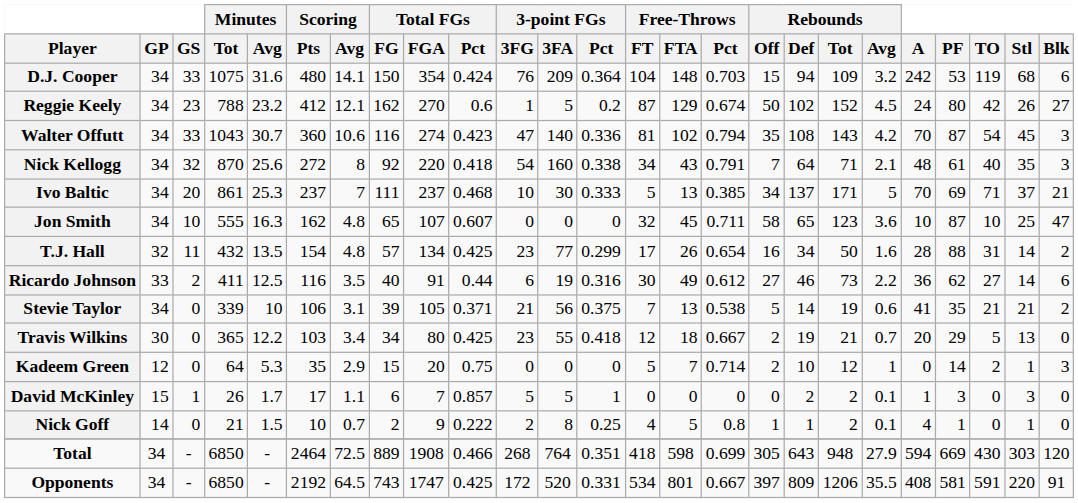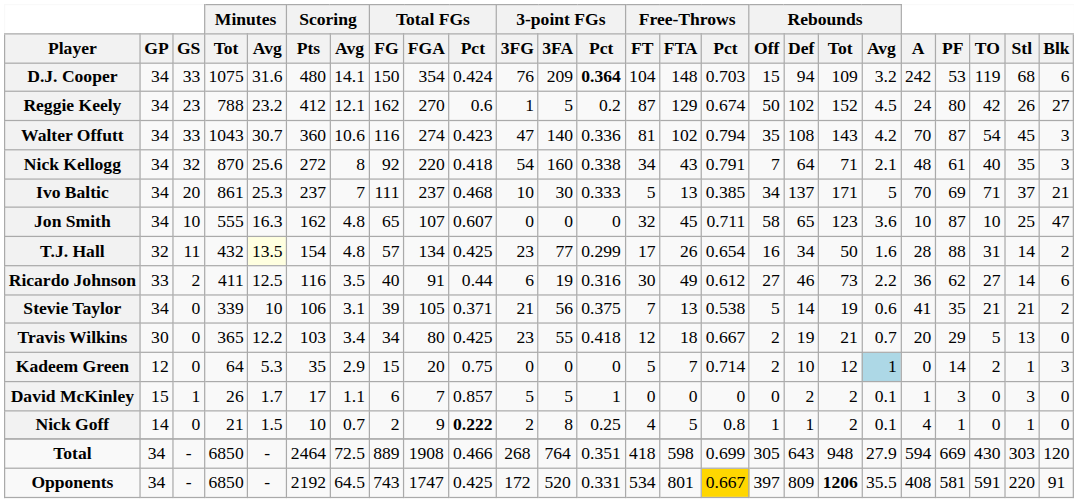(601, 77) normal -> (601, 77) bold
(267, 251) no background -> (267, 251) lightyellow background
(892, 367) no background -> (892, 367) lightblue background
(473, 425) normal -> (473, 425) bold
(725, 482) no background -> (725, 482) gold background
(840, 482) normal -> (840, 482) bold
